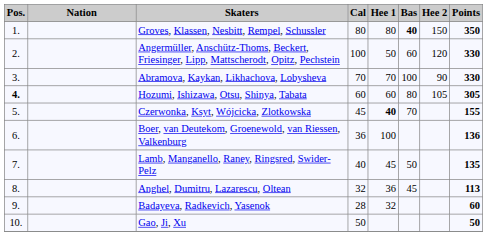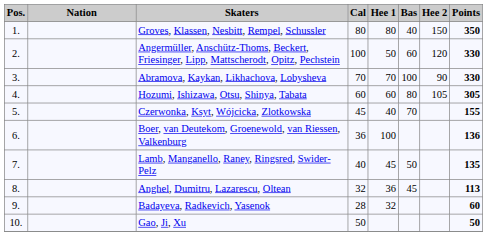(412, 30) bold -> (412, 30) normal
(16, 94) bold -> (16, 94) normal
(391, 111) bold -> (391, 111) normal
